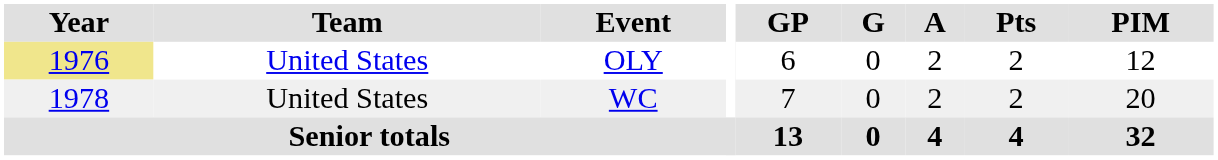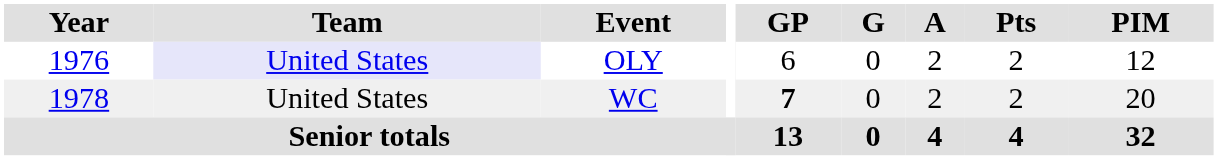(79, 60) khaki background -> (79, 60) no background
(347, 60) no background -> (347, 60) lavender background
(788, 98) normal -> (788, 98) bold
